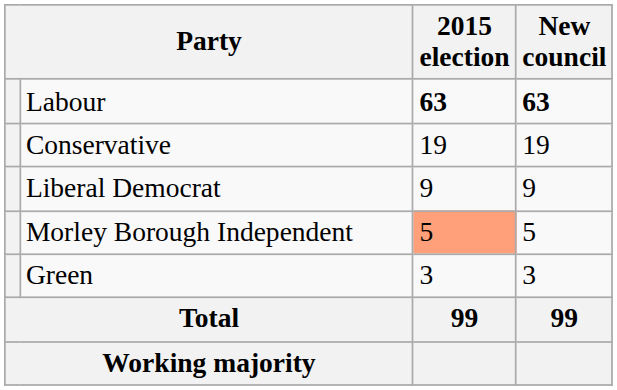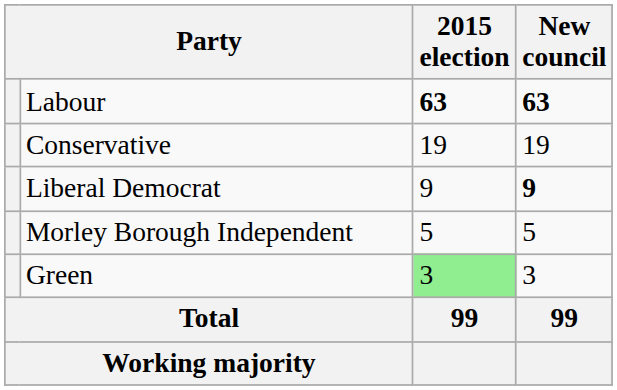(529, 188) normal -> (529, 188) bold
(426, 231) lightsalmon background -> (426, 231) no background
(426, 275) no background -> (426, 275) lightgreen background
